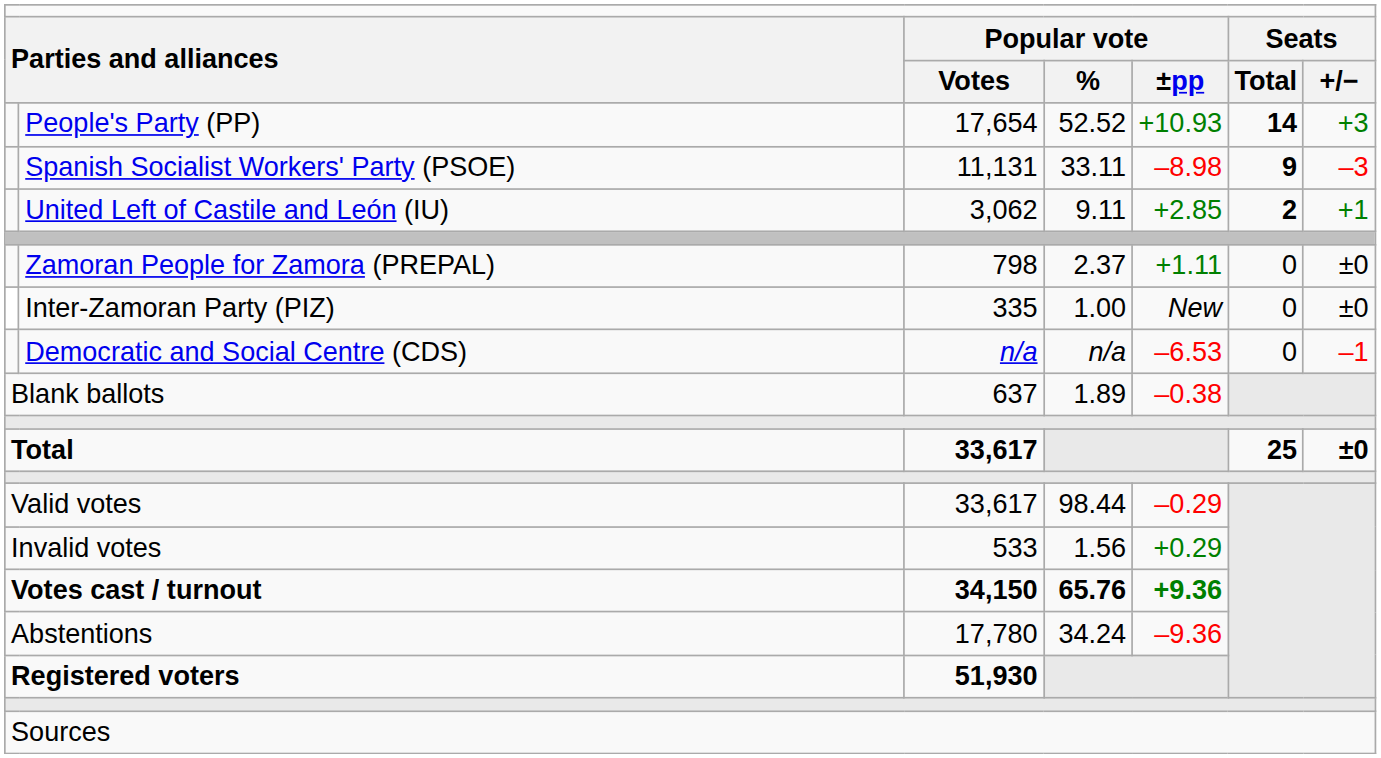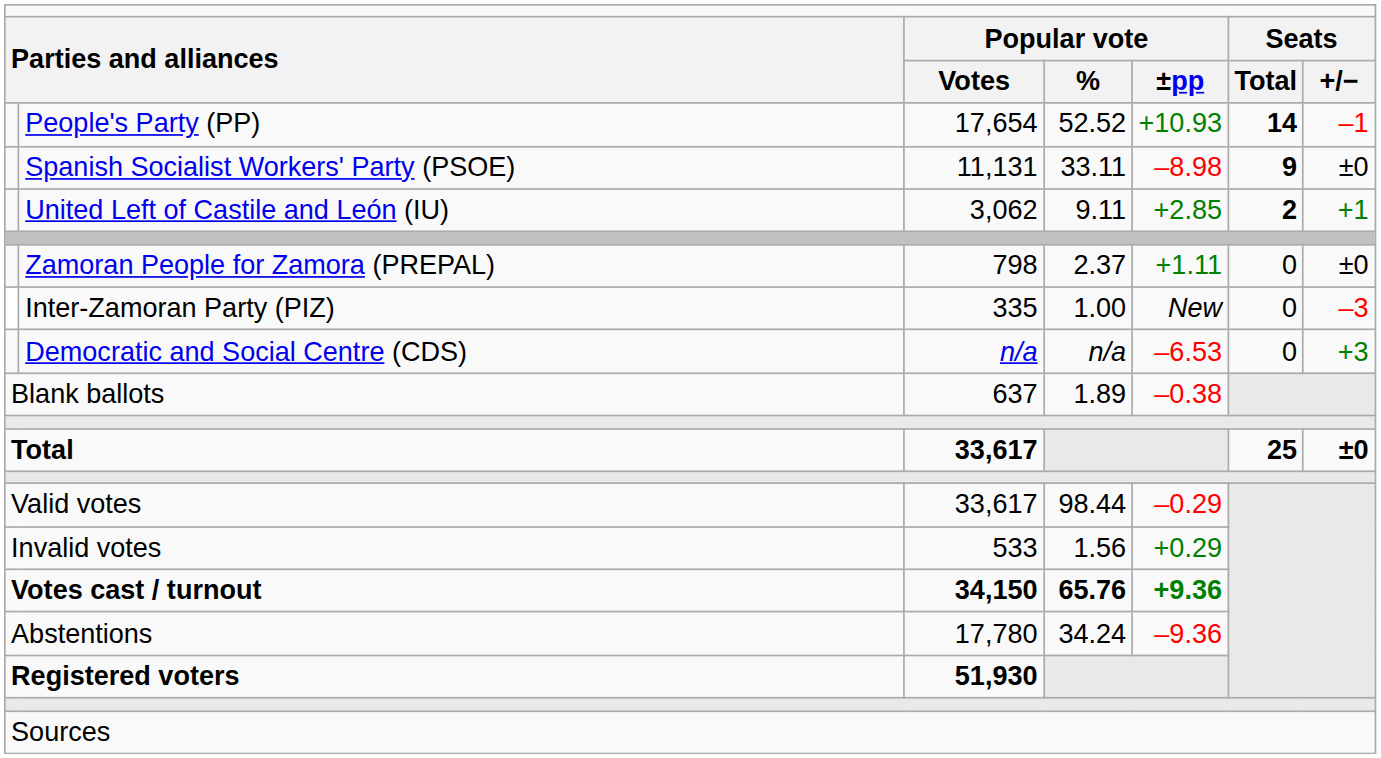(1353, 124) +3 -> (1354, 124) –1
(1354, 167) –3 -> (1354, 167) ±0
(1354, 308) ±0 -> (1354, 308) –3
(1354, 351) –1 -> (1353, 351) +3
